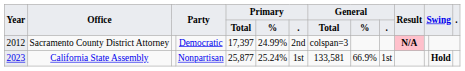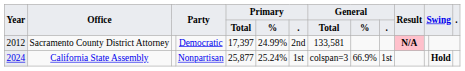(329, 43) colspan=3 -> (329, 43) 133,581
(16, 58) 2023 -> (16, 58) 2024
(329, 58) 133,581 -> (329, 58) colspan=3
